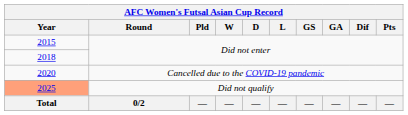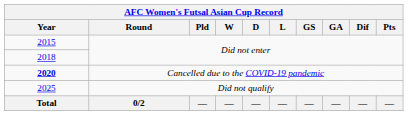(46, 73) normal -> (46, 73) bold
(46, 88) lightsalmon background -> (46, 88) no background
